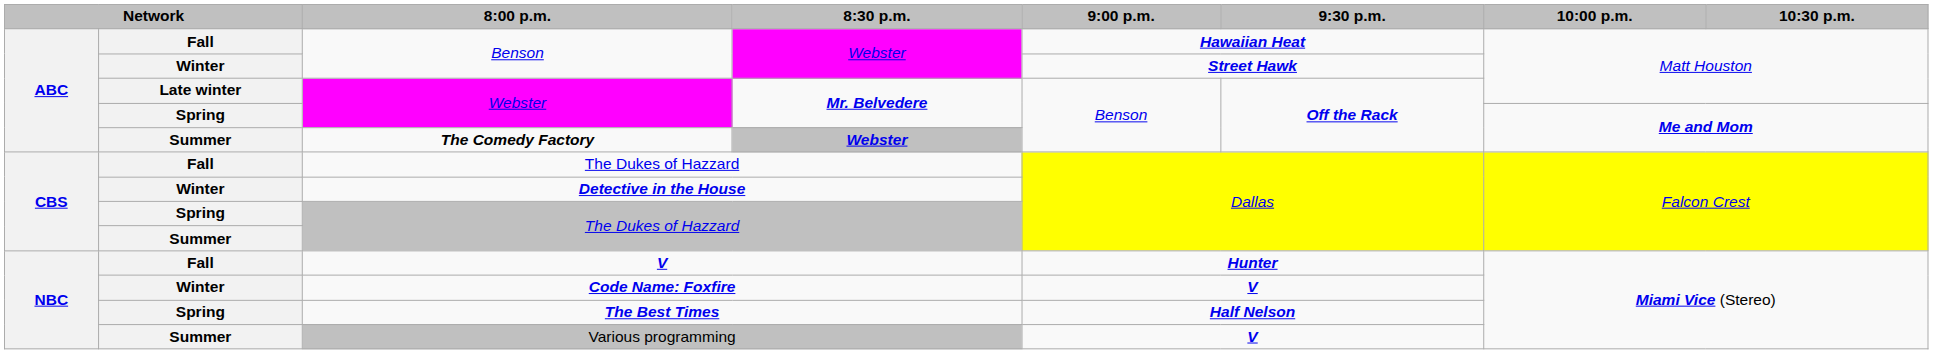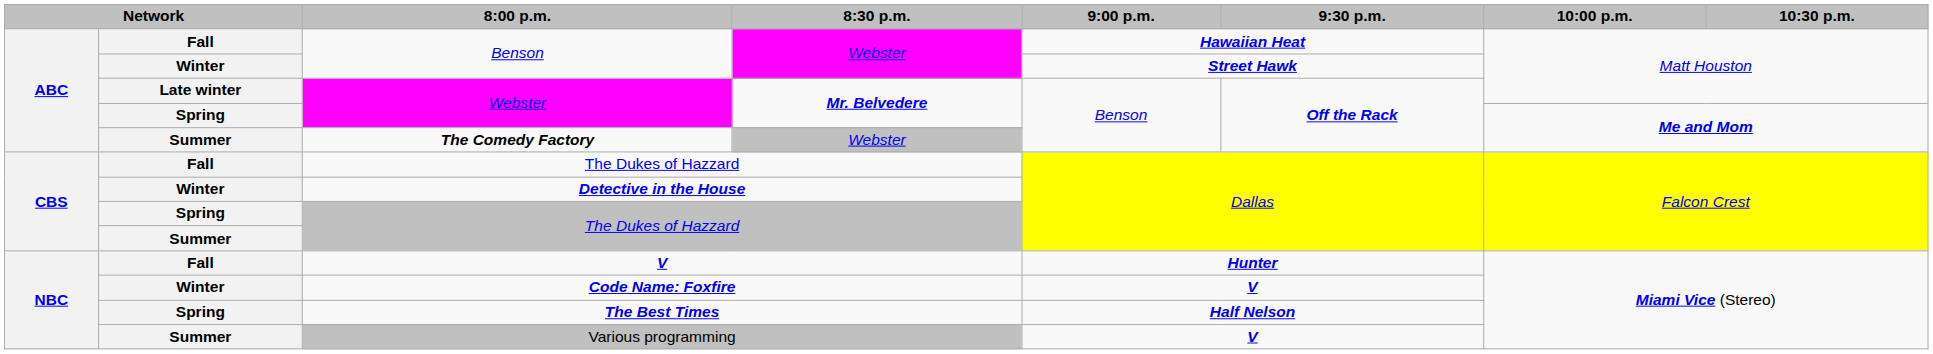(877, 139) bold -> (877, 139) normal
